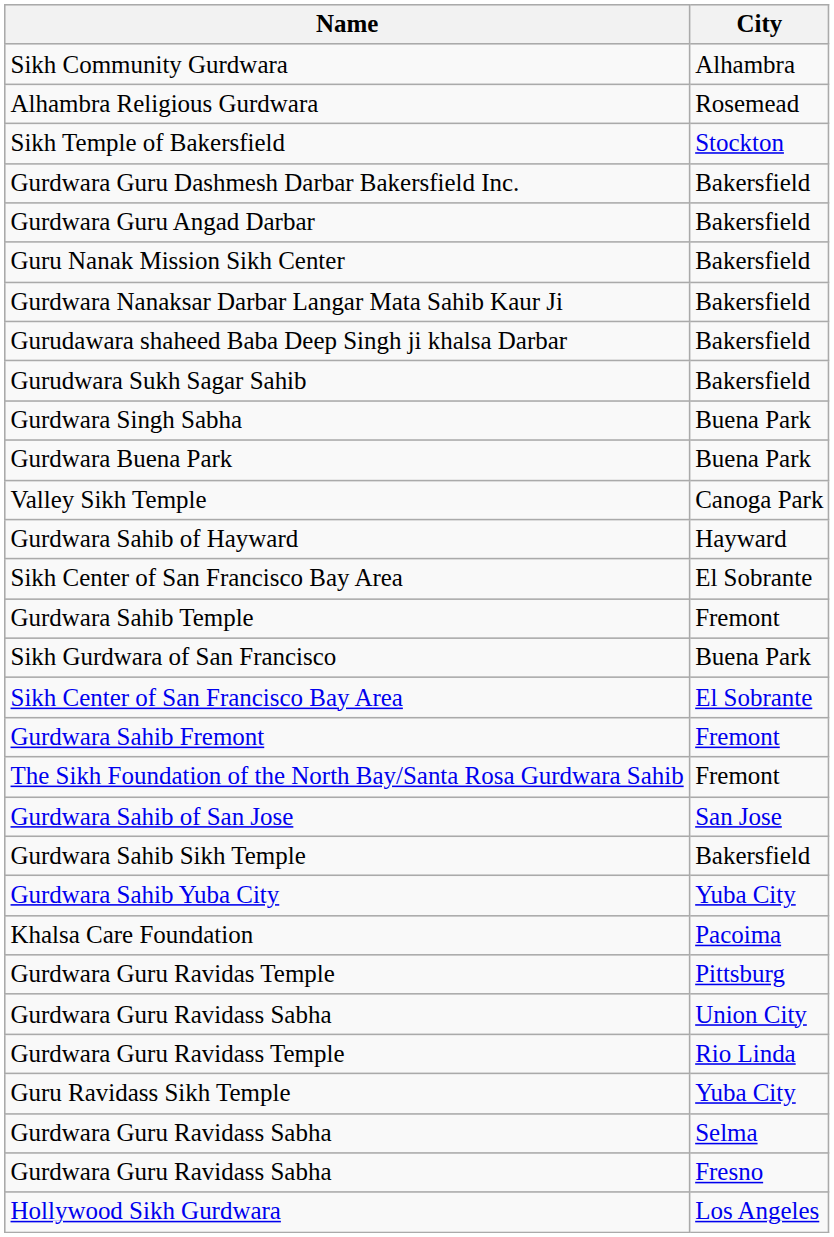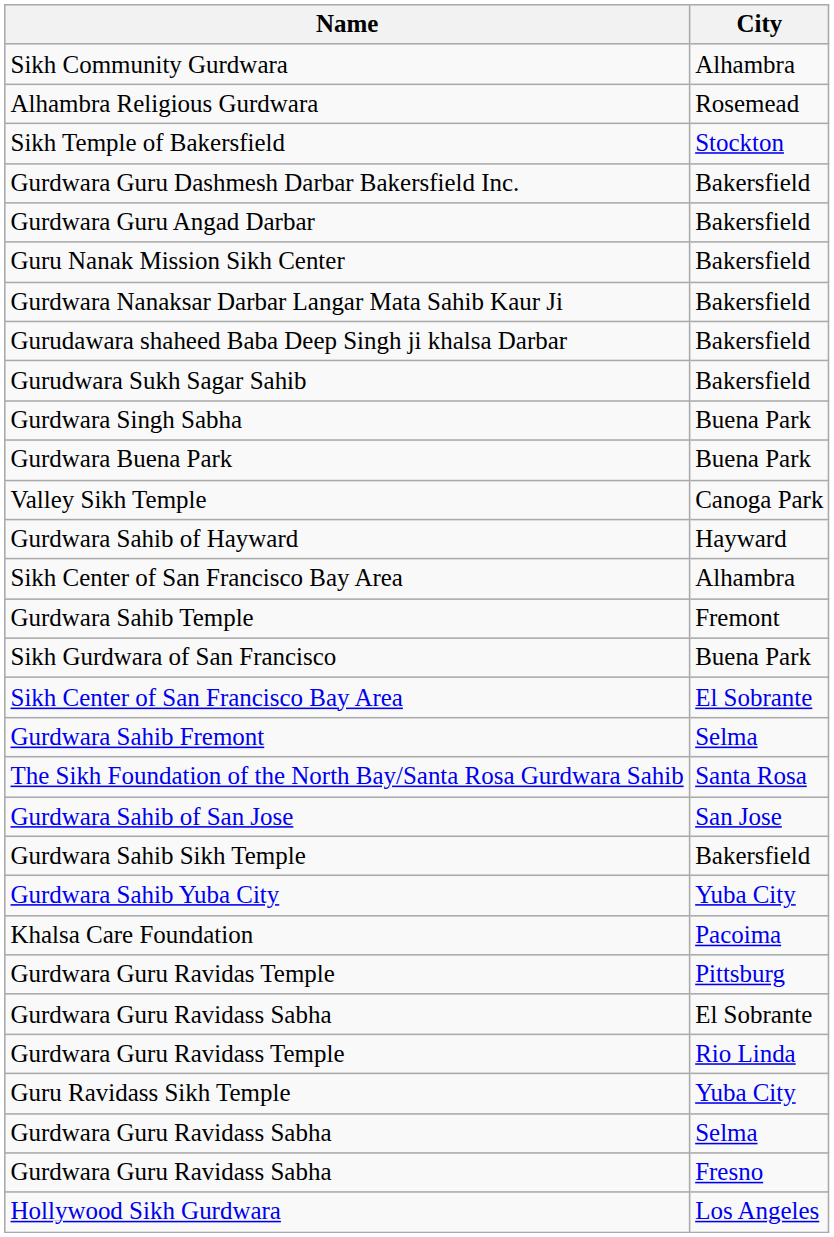(754, 578) El Sobrante -> (745, 578) Alhambra
(737, 736) Fremont -> (726, 736) Selma
(737, 776) Fremont -> (751, 776) Santa Rosa
(751, 1013) Union City -> (754, 1013) El Sobrante
